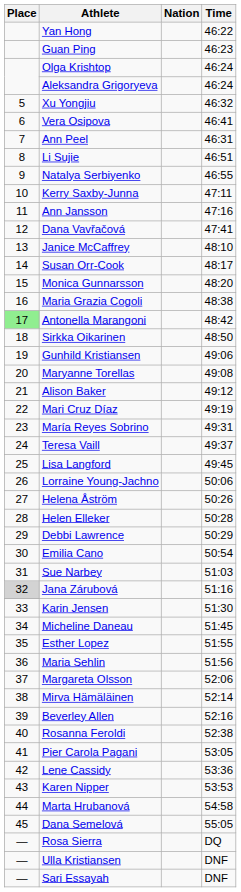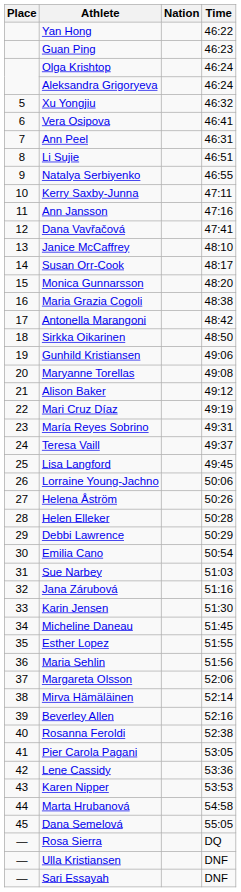(22, 319) lightgreen background -> (22, 319) no background
(22, 590) lightgrey background -> (22, 590) no background
